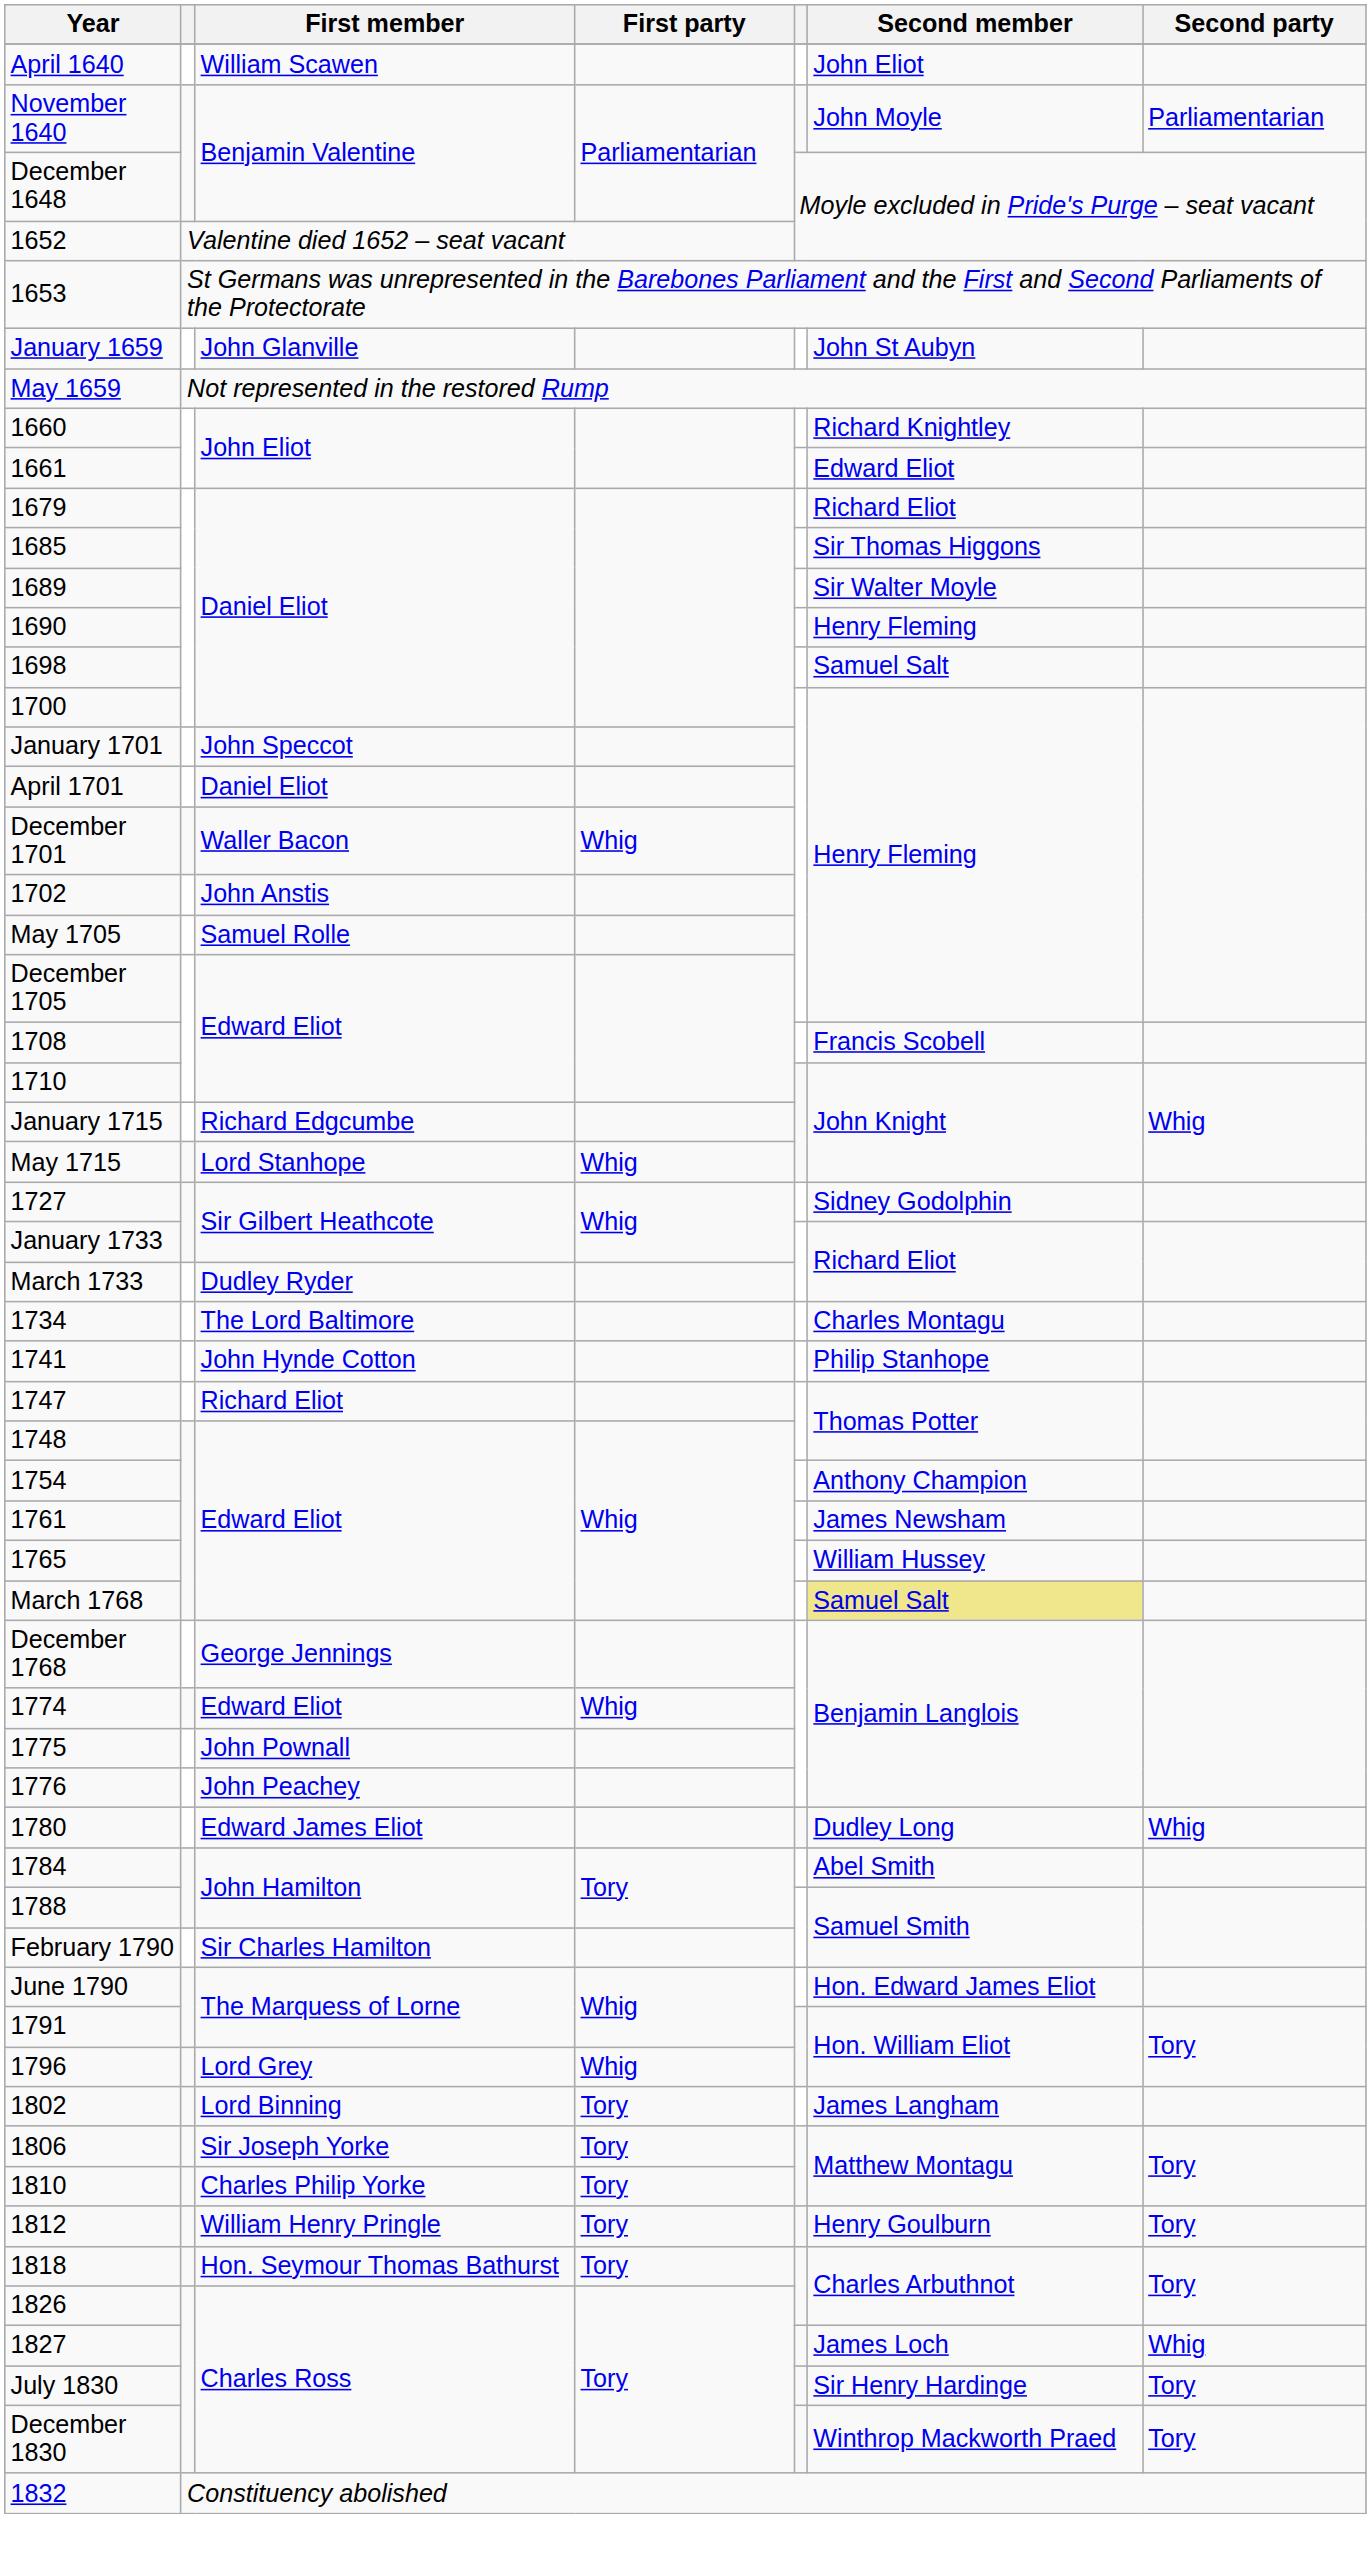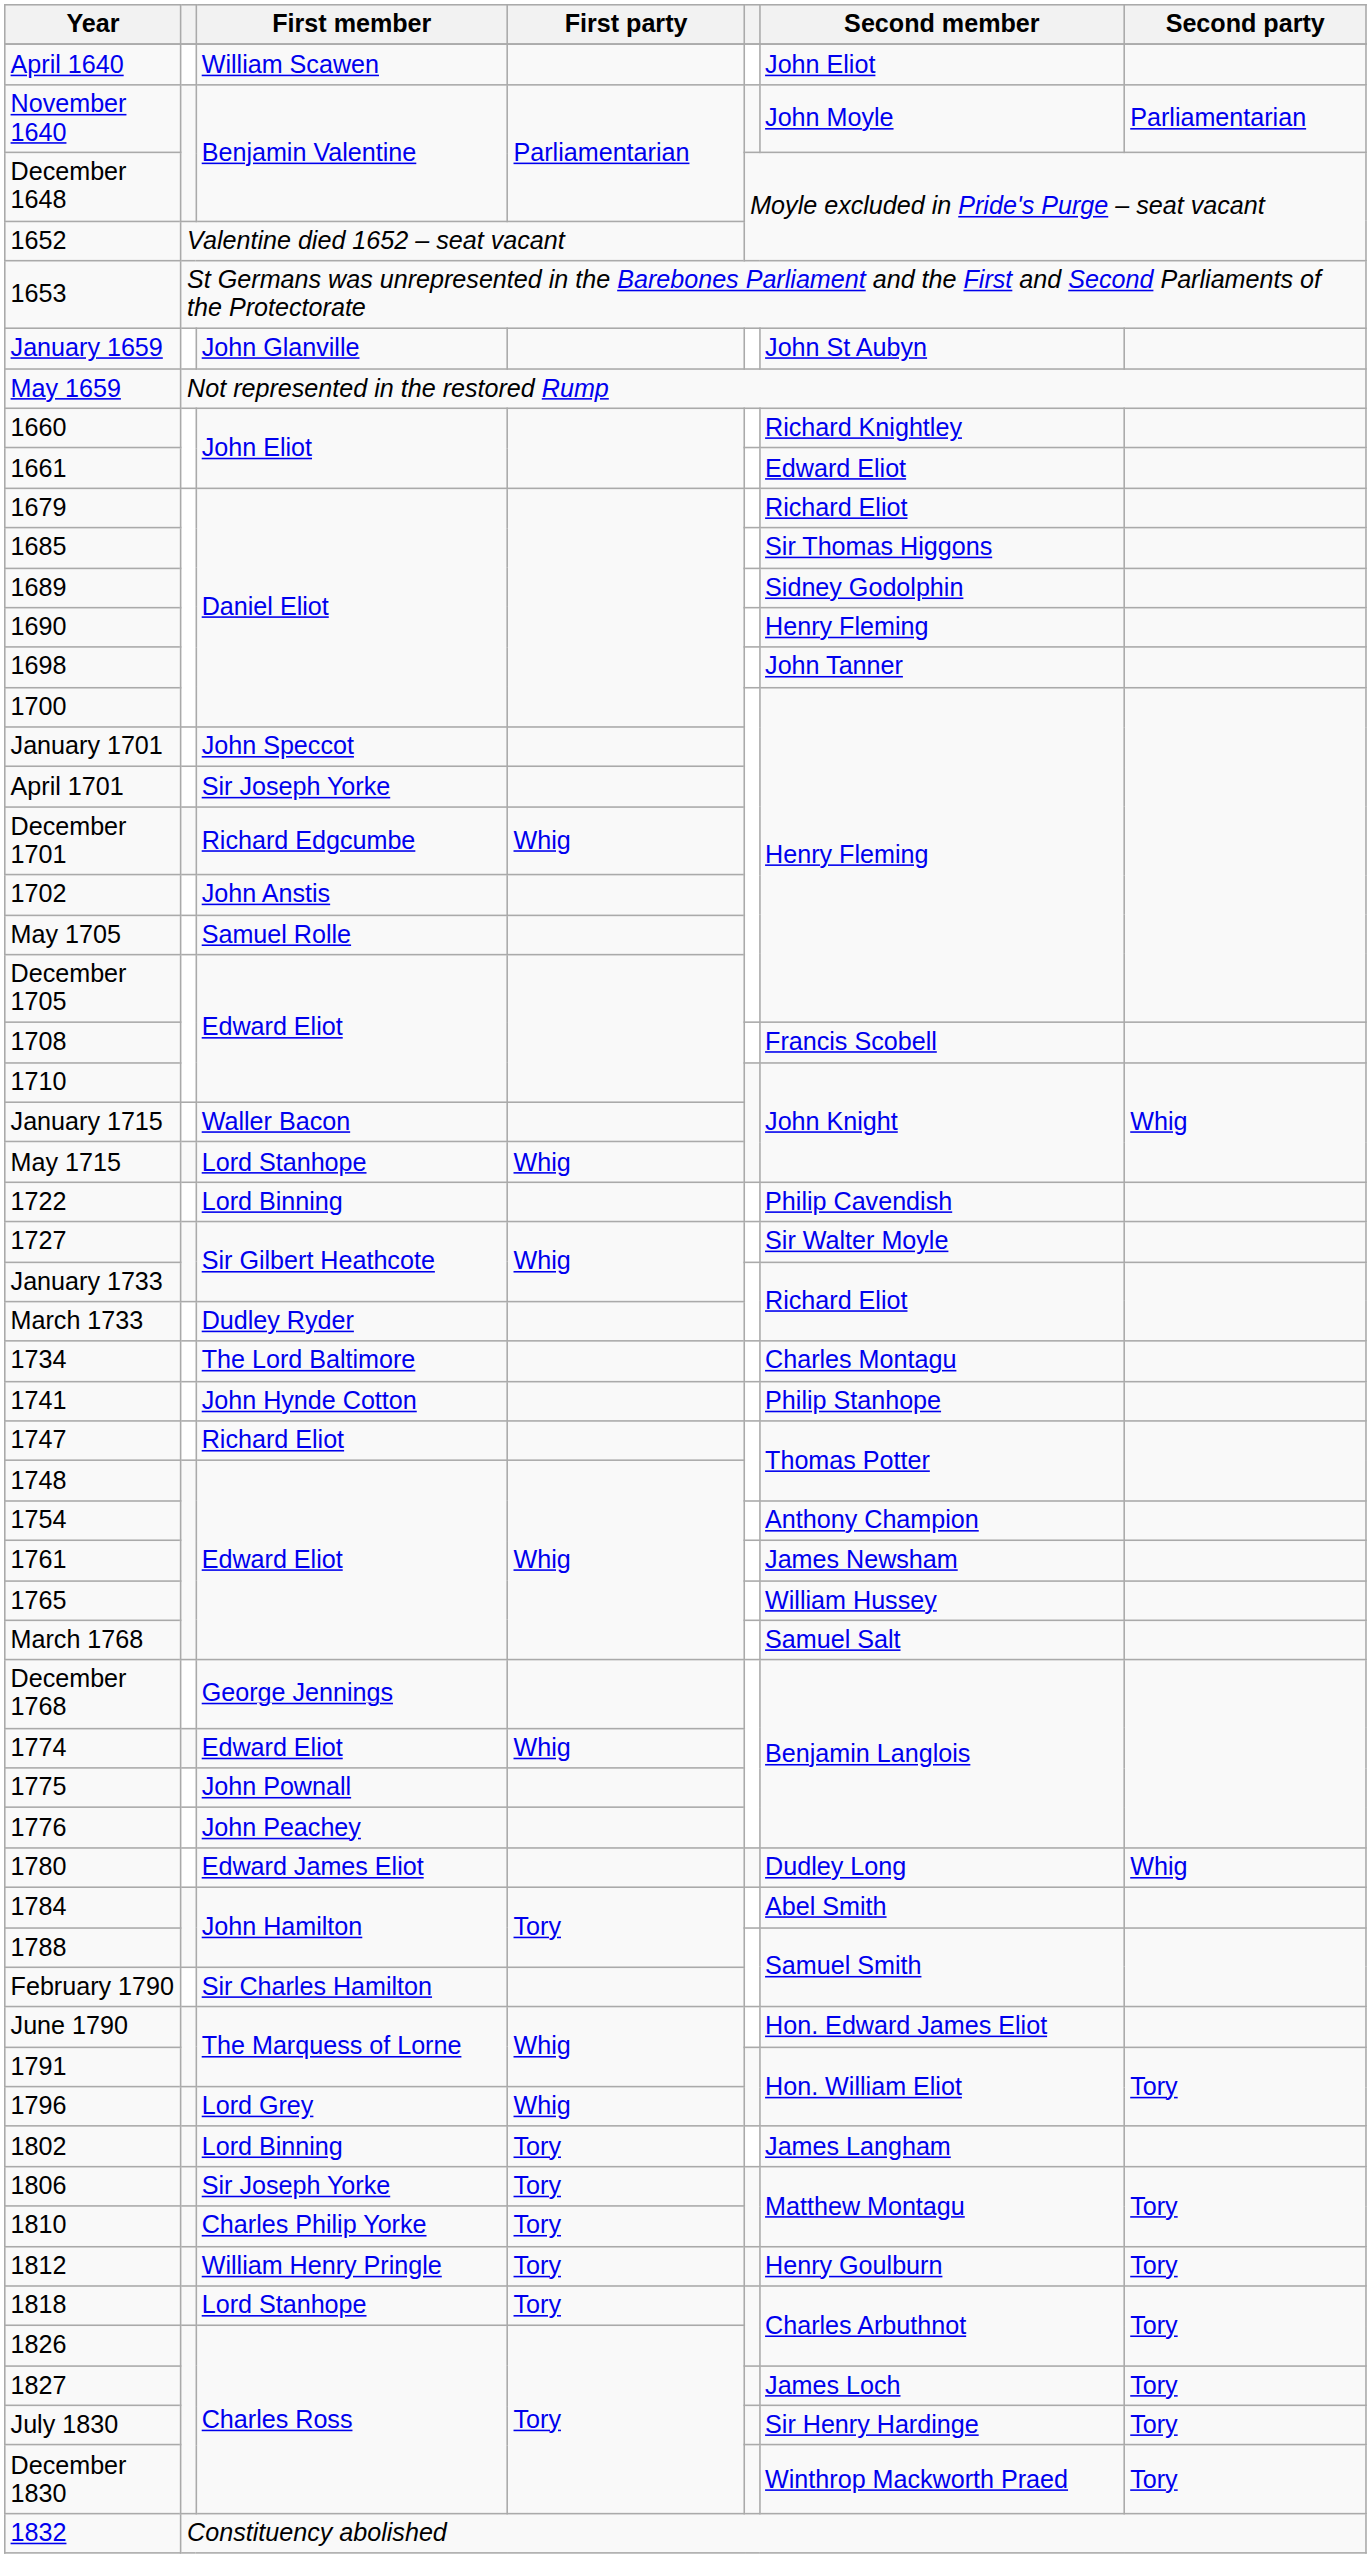(905, 587) Sir Walter Moyle -> (864, 587) Sidney Godolphin
(881, 666) Samuel Salt -> (834, 666) John Tanner
(264, 786) Daniel Eliot -> (296, 786) Sir Joseph Yorke
(275, 840) Waller Bacon -> (309, 840) Richard Edgcumbe
(307, 1121) Richard Edgcumbe -> (276, 1121) Waller Bacon
+ row: (39, 1201)
(912, 1201) Sidney Godolphin -> (857, 1241) Sir Walter Moyle
(881, 1599) khaki background -> (833, 1639) no background
(380, 2265) Hon. Seymour Thomas Bathurst -> (284, 2305) Lord Stanhope
(1177, 2345) Whig -> (1154, 2385) Tory
